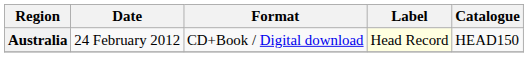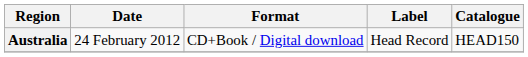(409, 39) lightyellow background -> (409, 39) no background
